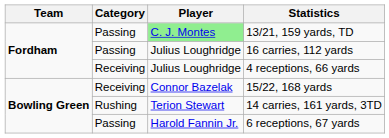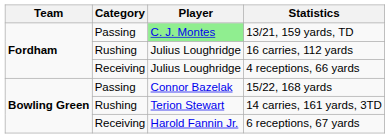(115, 50) Passing -> (116, 50) Rushing
(120, 87) Receiving -> (115, 87) Passing
(115, 123) Passing -> (120, 123) Receiving
